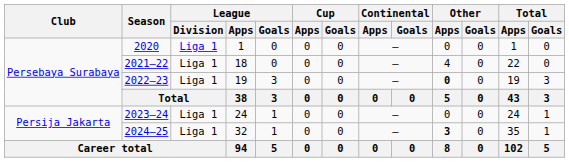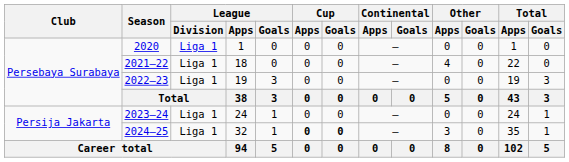(447, 81) bold -> (447, 81) normal
(307, 132) normal -> (307, 132) bold
(340, 132) normal -> (340, 132) bold
(447, 132) bold -> (447, 132) normal
